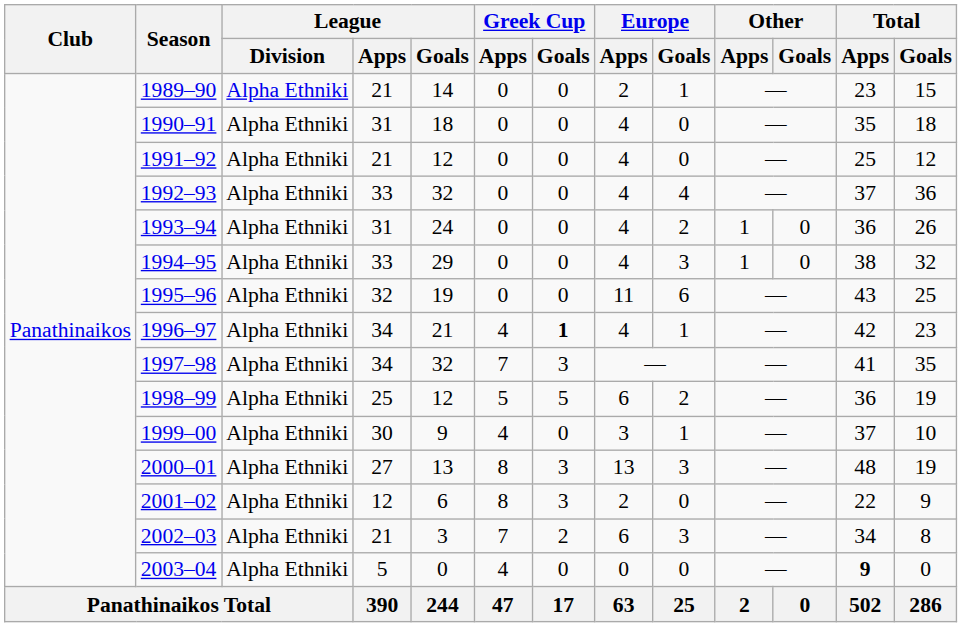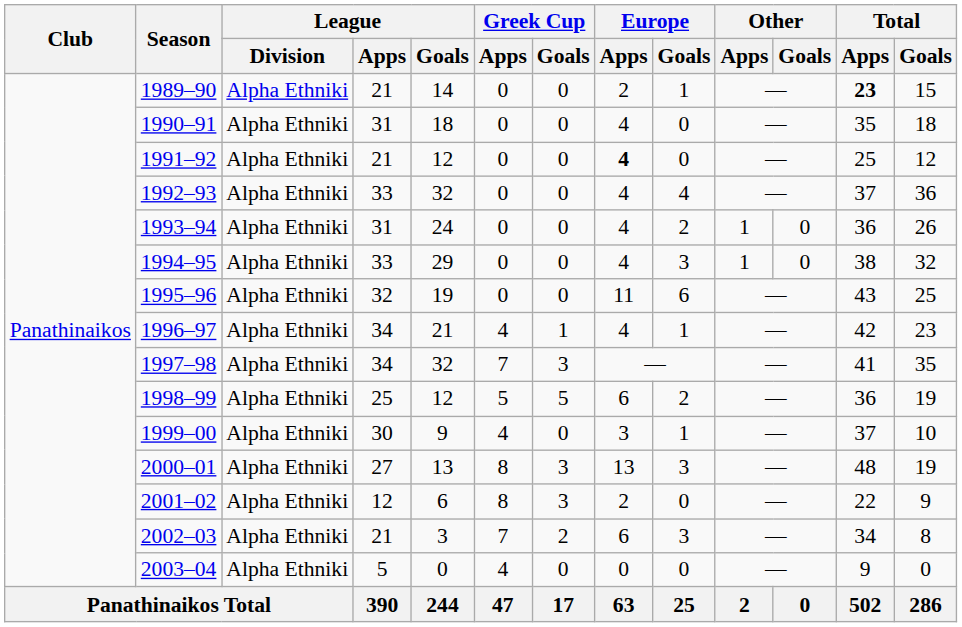(865, 90) normal -> (865, 90) bold
(624, 158) normal -> (624, 158) bold
(563, 329) bold -> (563, 329) normal
(865, 569) bold -> (865, 569) normal
